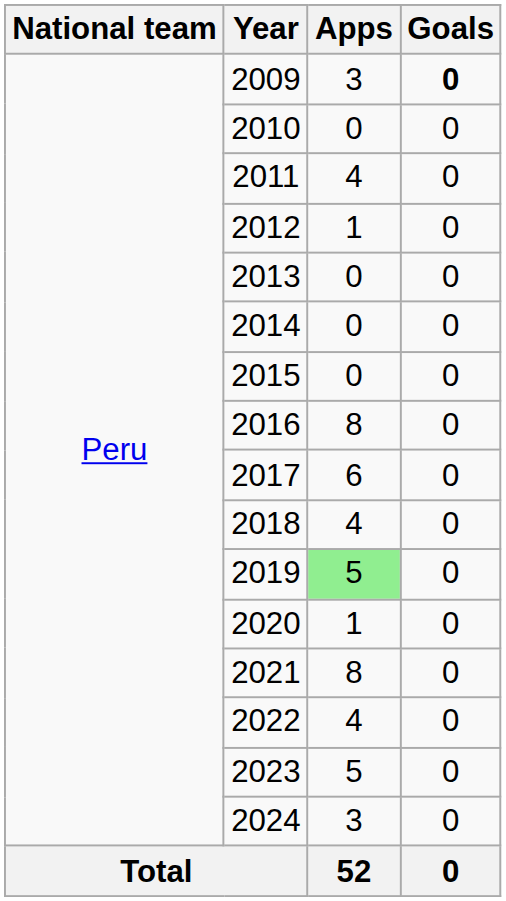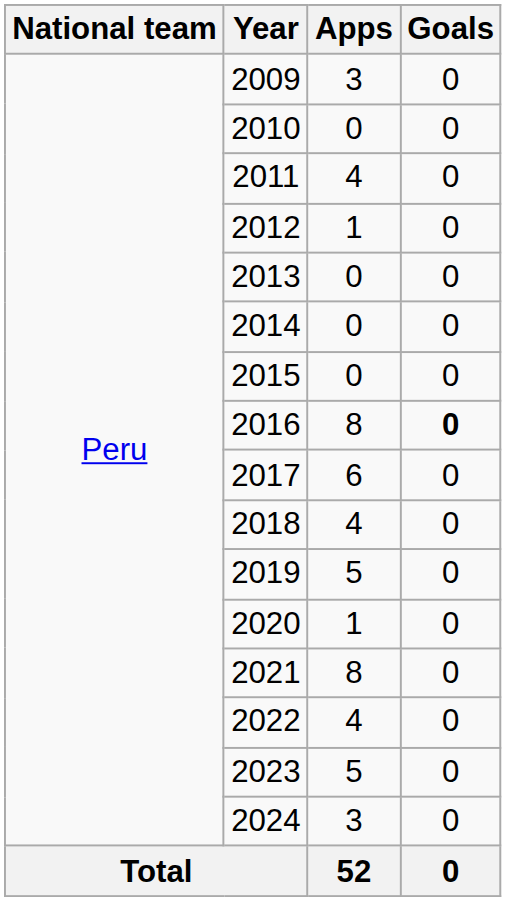(451, 78) bold -> (451, 78) normal
(451, 425) normal -> (451, 425) bold
(354, 573) lightgreen background -> (354, 573) no background
